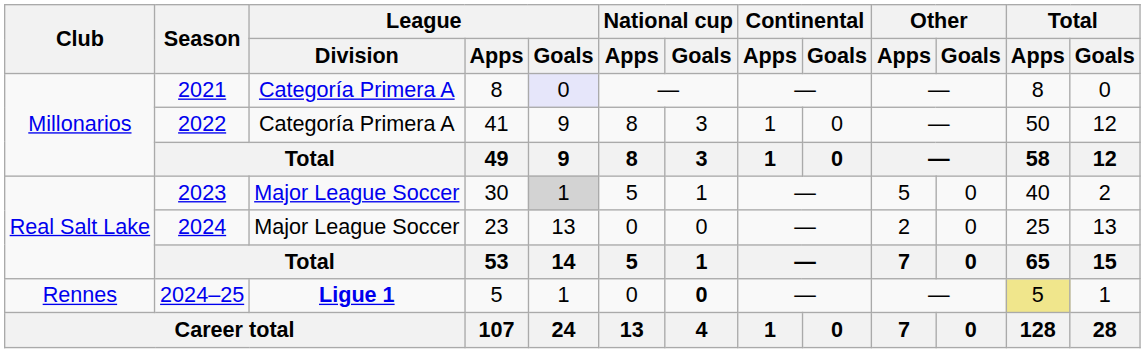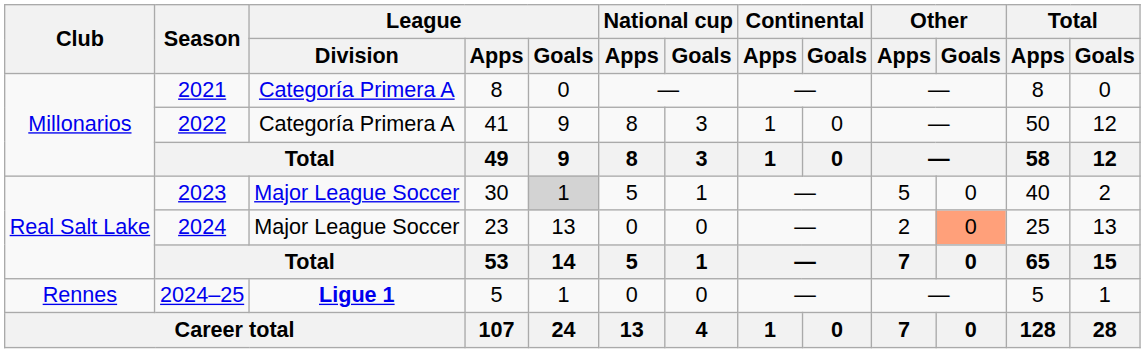(563, 90) lavender background -> (563, 90) no background
(971, 227) no background -> (971, 227) lightsalmon background
(702, 295) bold -> (702, 295) normal
(1038, 295) khaki background -> (1038, 295) no background
